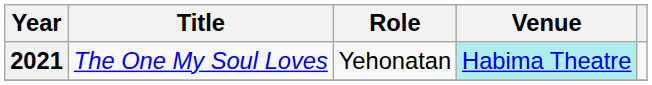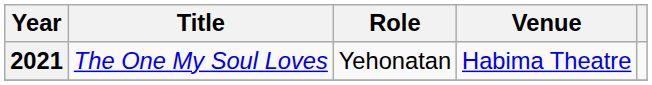(547, 60) paleturquoise background -> (547, 60) no background
